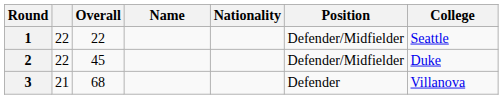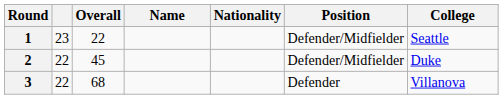(62, 37) 22 -> (62, 37) 23
(62, 82) 21 -> (62, 82) 22
